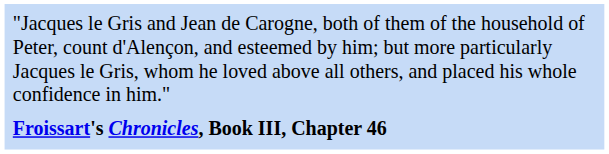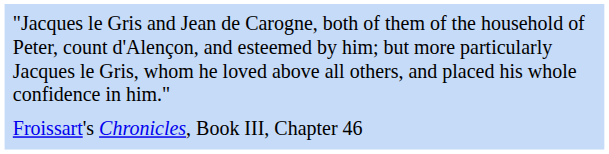(200, 128) bold -> (188, 128) normal
